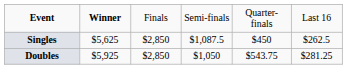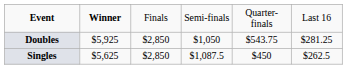rows swapped: (42, 40) <-> (42, 56)
